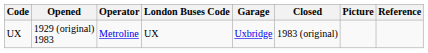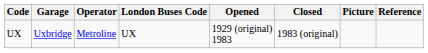columns swapped: (253, 12) <-> (64, 12)
